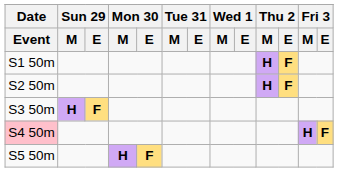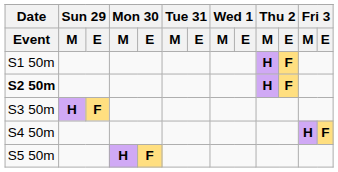(32, 86) normal -> (32, 86) bold
(32, 132) pink background -> (31, 132) no background
